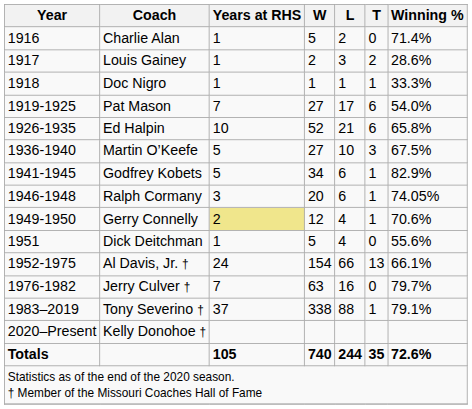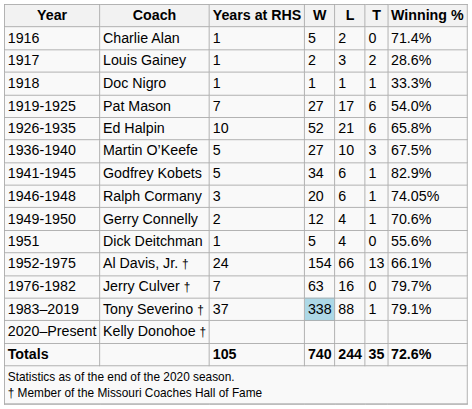(217, 219) khaki background -> (217, 219) no background
(320, 309) no background -> (320, 309) lightblue background
